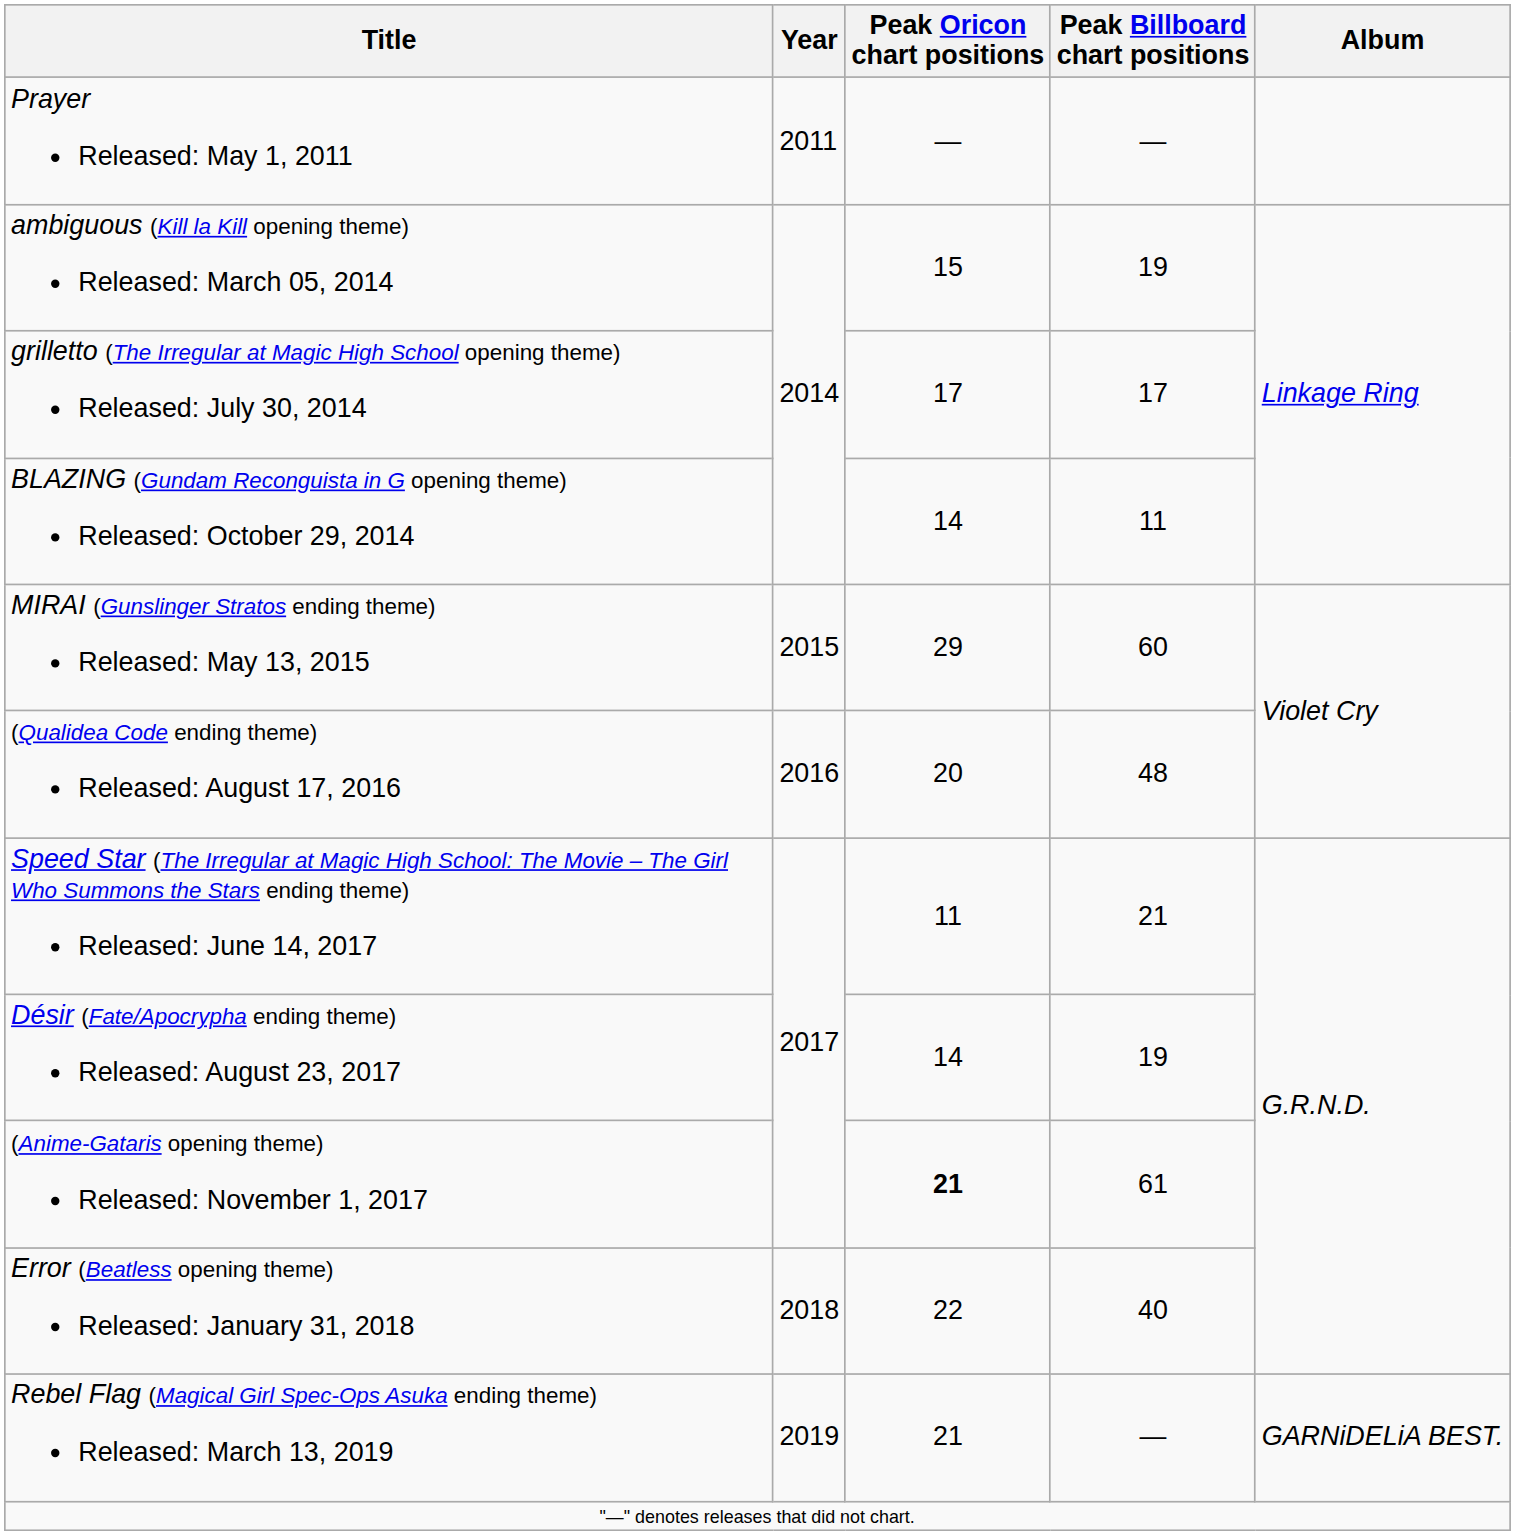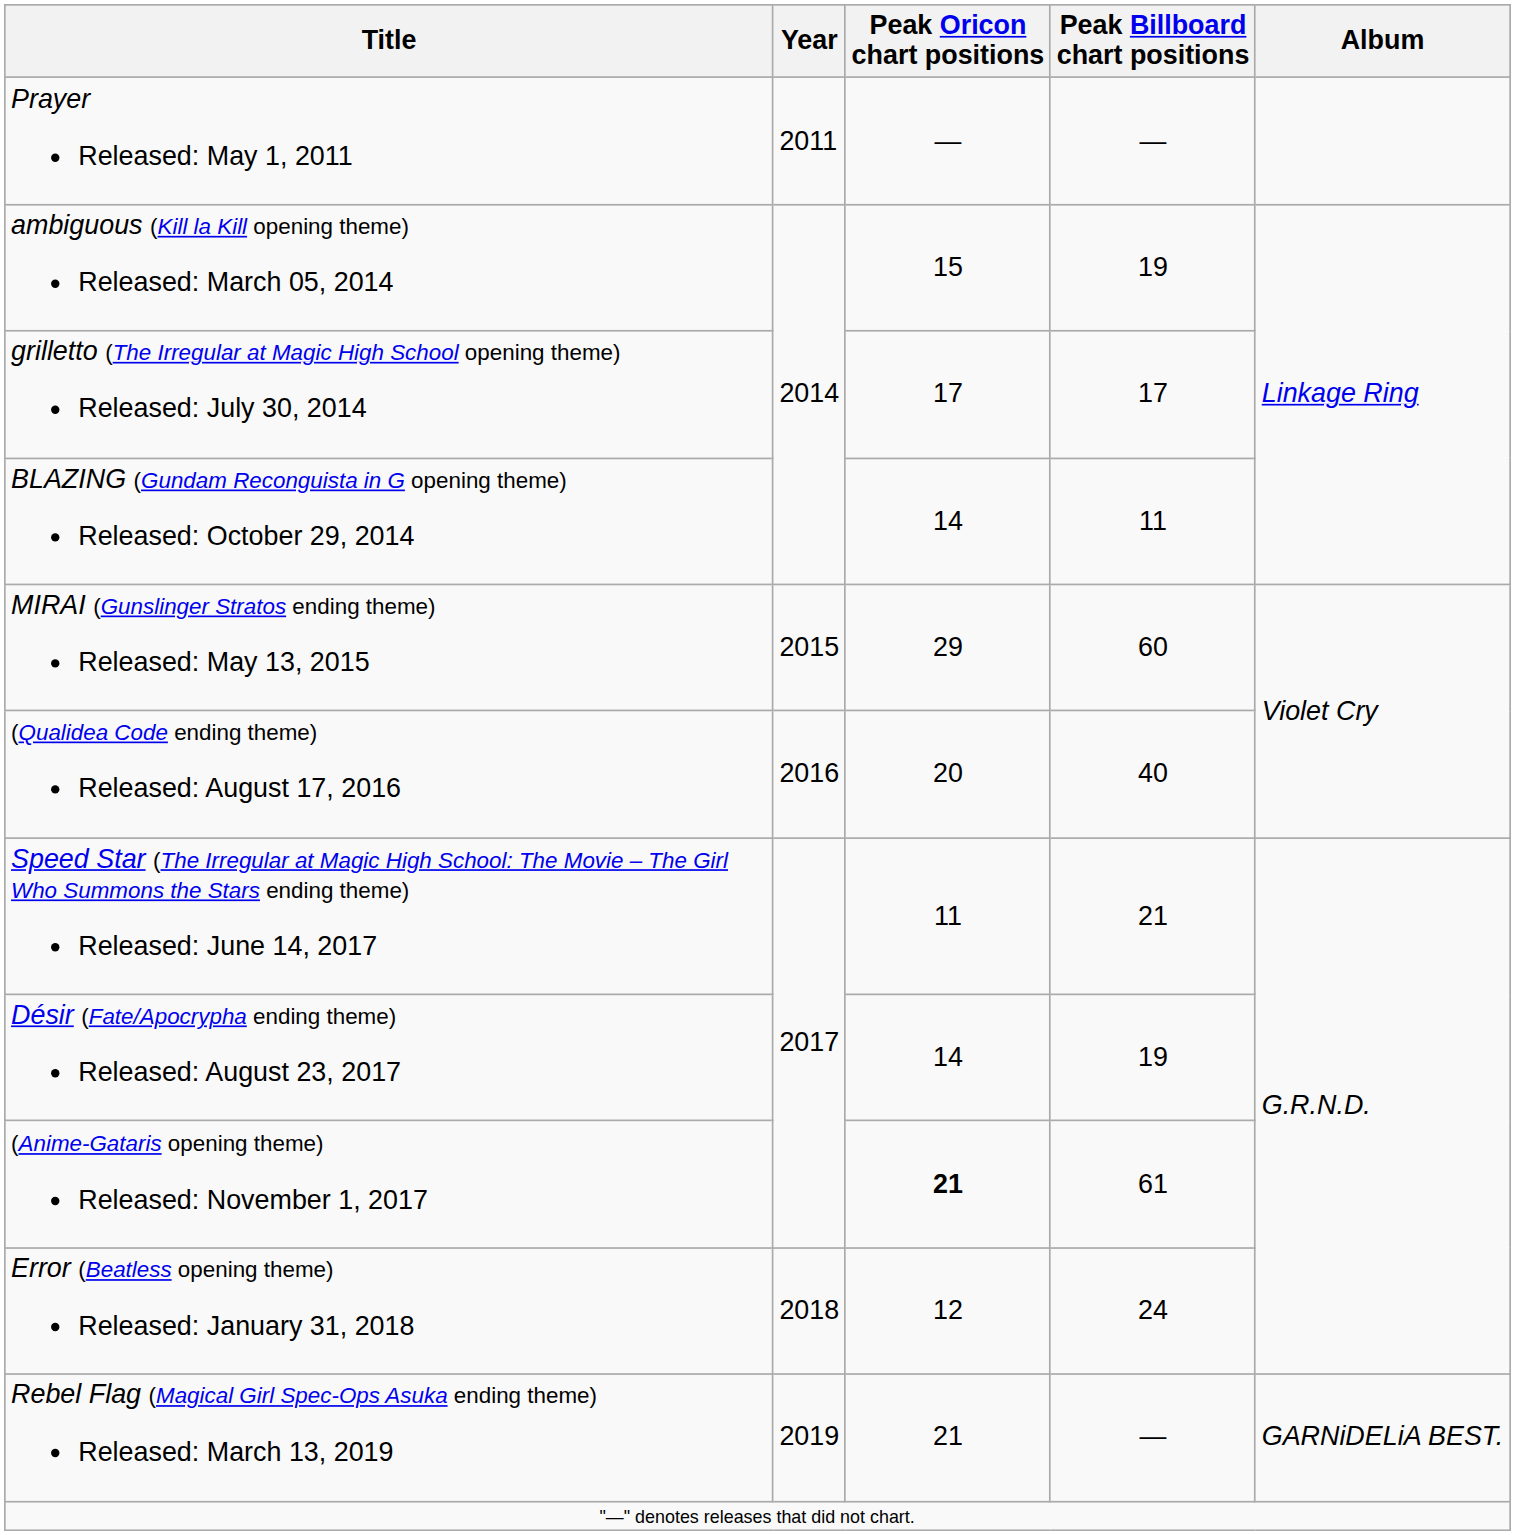(1153, 773) 48 -> (1153, 773) 40
(948, 1310) 22 -> (948, 1310) 12
(1153, 1310) 40 -> (1153, 1310) 24
